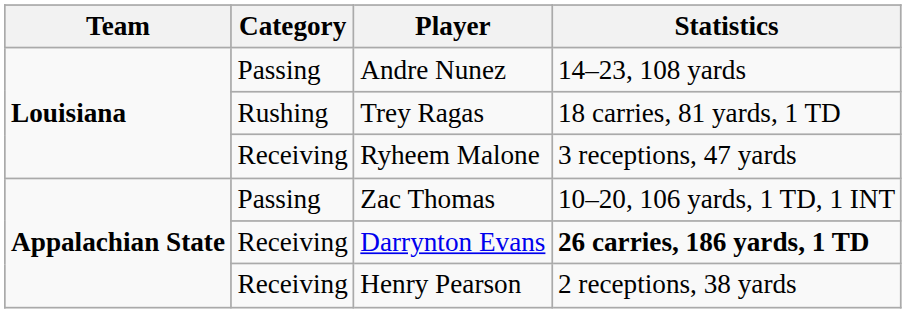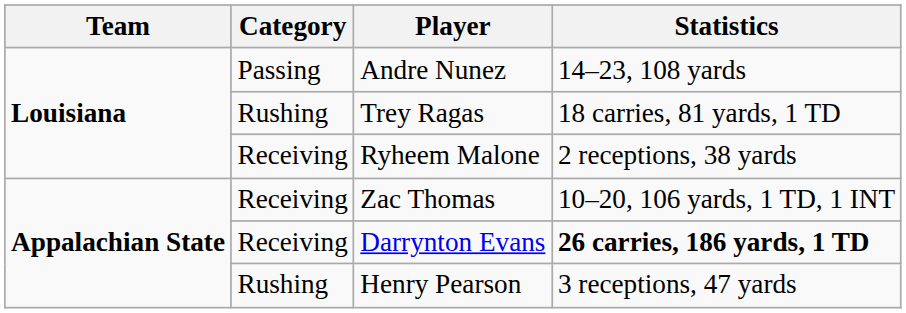(677, 155) 3 receptions, 47 yards -> (677, 155) 2 receptions, 38 yards
(279, 198) Passing -> (293, 198) Receiving
(293, 285) Receiving -> (283, 285) Rushing
(677, 285) 2 receptions, 38 yards -> (677, 285) 3 receptions, 47 yards
